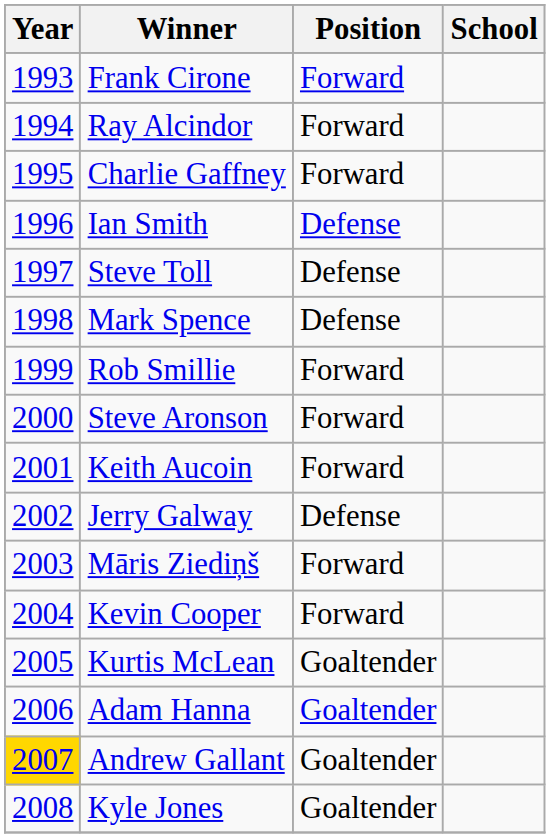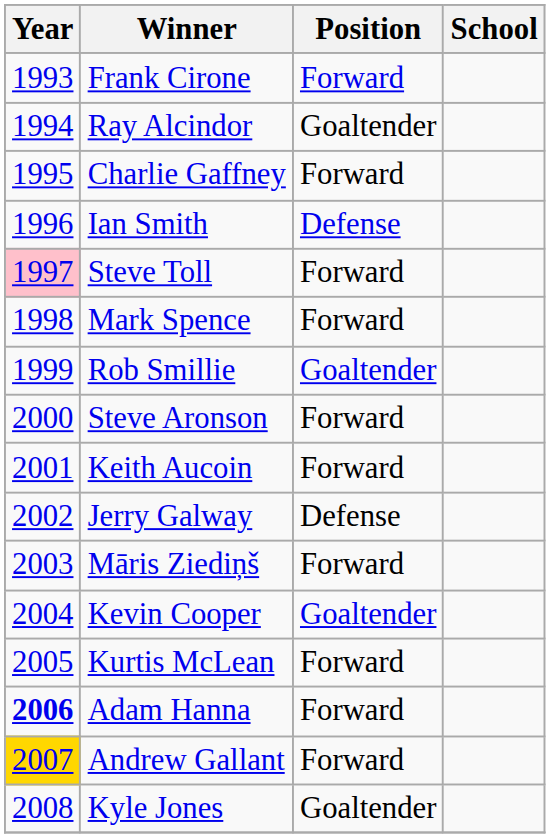(352, 126) Forward -> (368, 126) Goaltender
(43, 272) no background -> (43, 272) pink background
(350, 272) Defense -> (352, 272) Forward
(350, 321) Defense -> (352, 321) Forward
(352, 369) Forward -> (368, 369) Goaltender
(352, 613) Forward -> (368, 613) Goaltender
(368, 662) Goaltender -> (352, 662) Forward
(43, 710) normal -> (43, 710) bold
(368, 710) Goaltender -> (352, 710) Forward
(368, 759) Goaltender -> (352, 759) Forward
